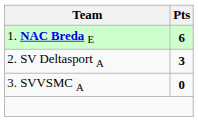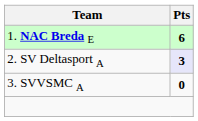(182, 61) no background -> (182, 61) lavender background
